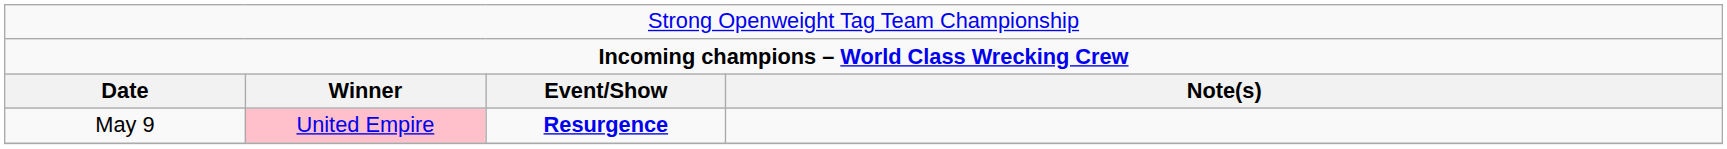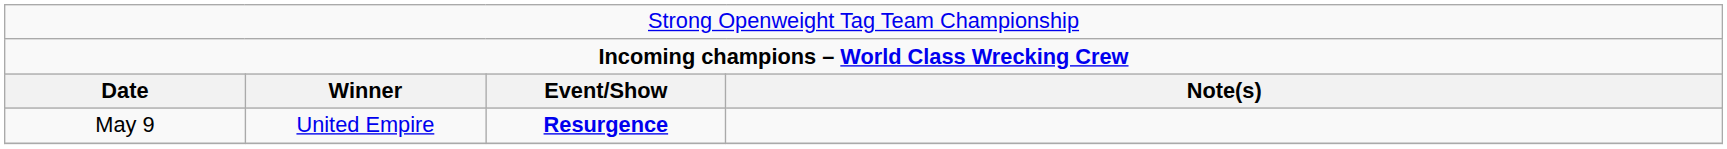(365, 125) pink background -> (365, 125) no background
